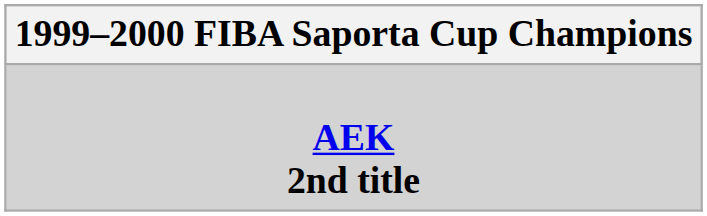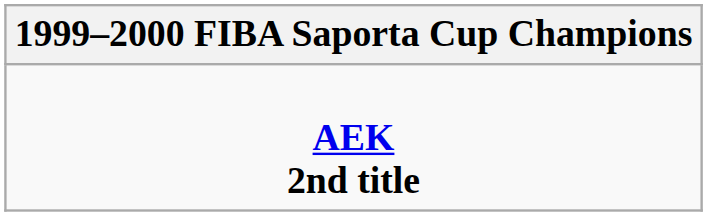(354, 158) lightgrey background -> (354, 158) no background
